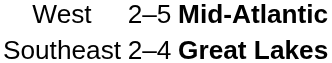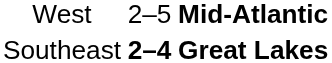(150, 50) normal -> (150, 50) bold
